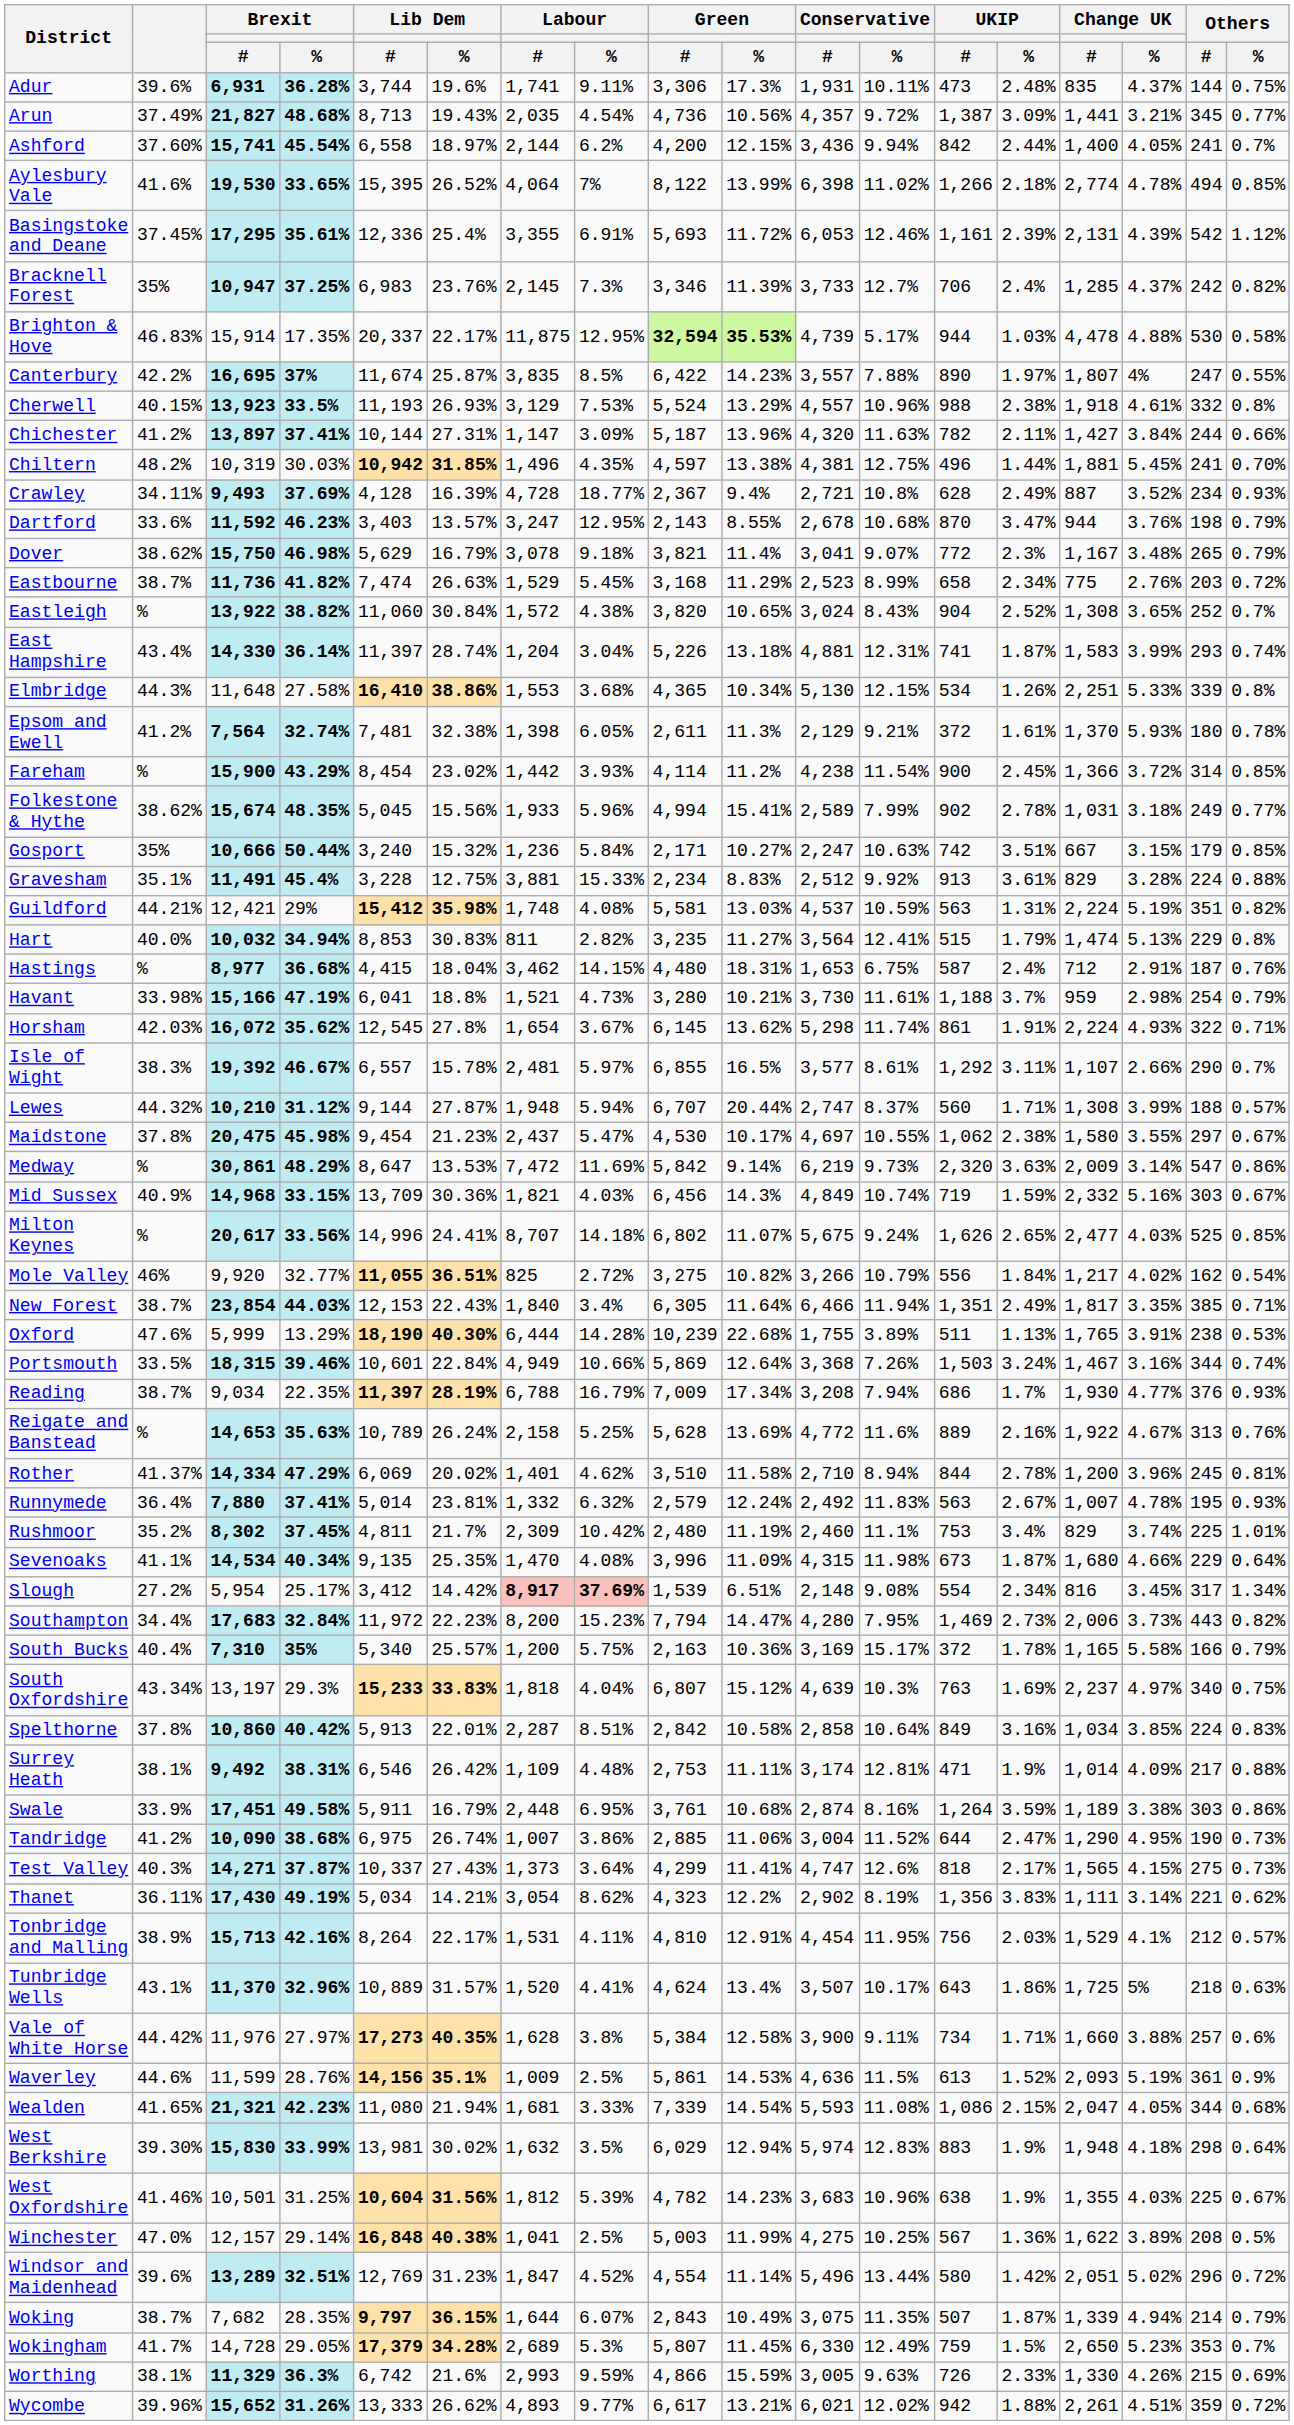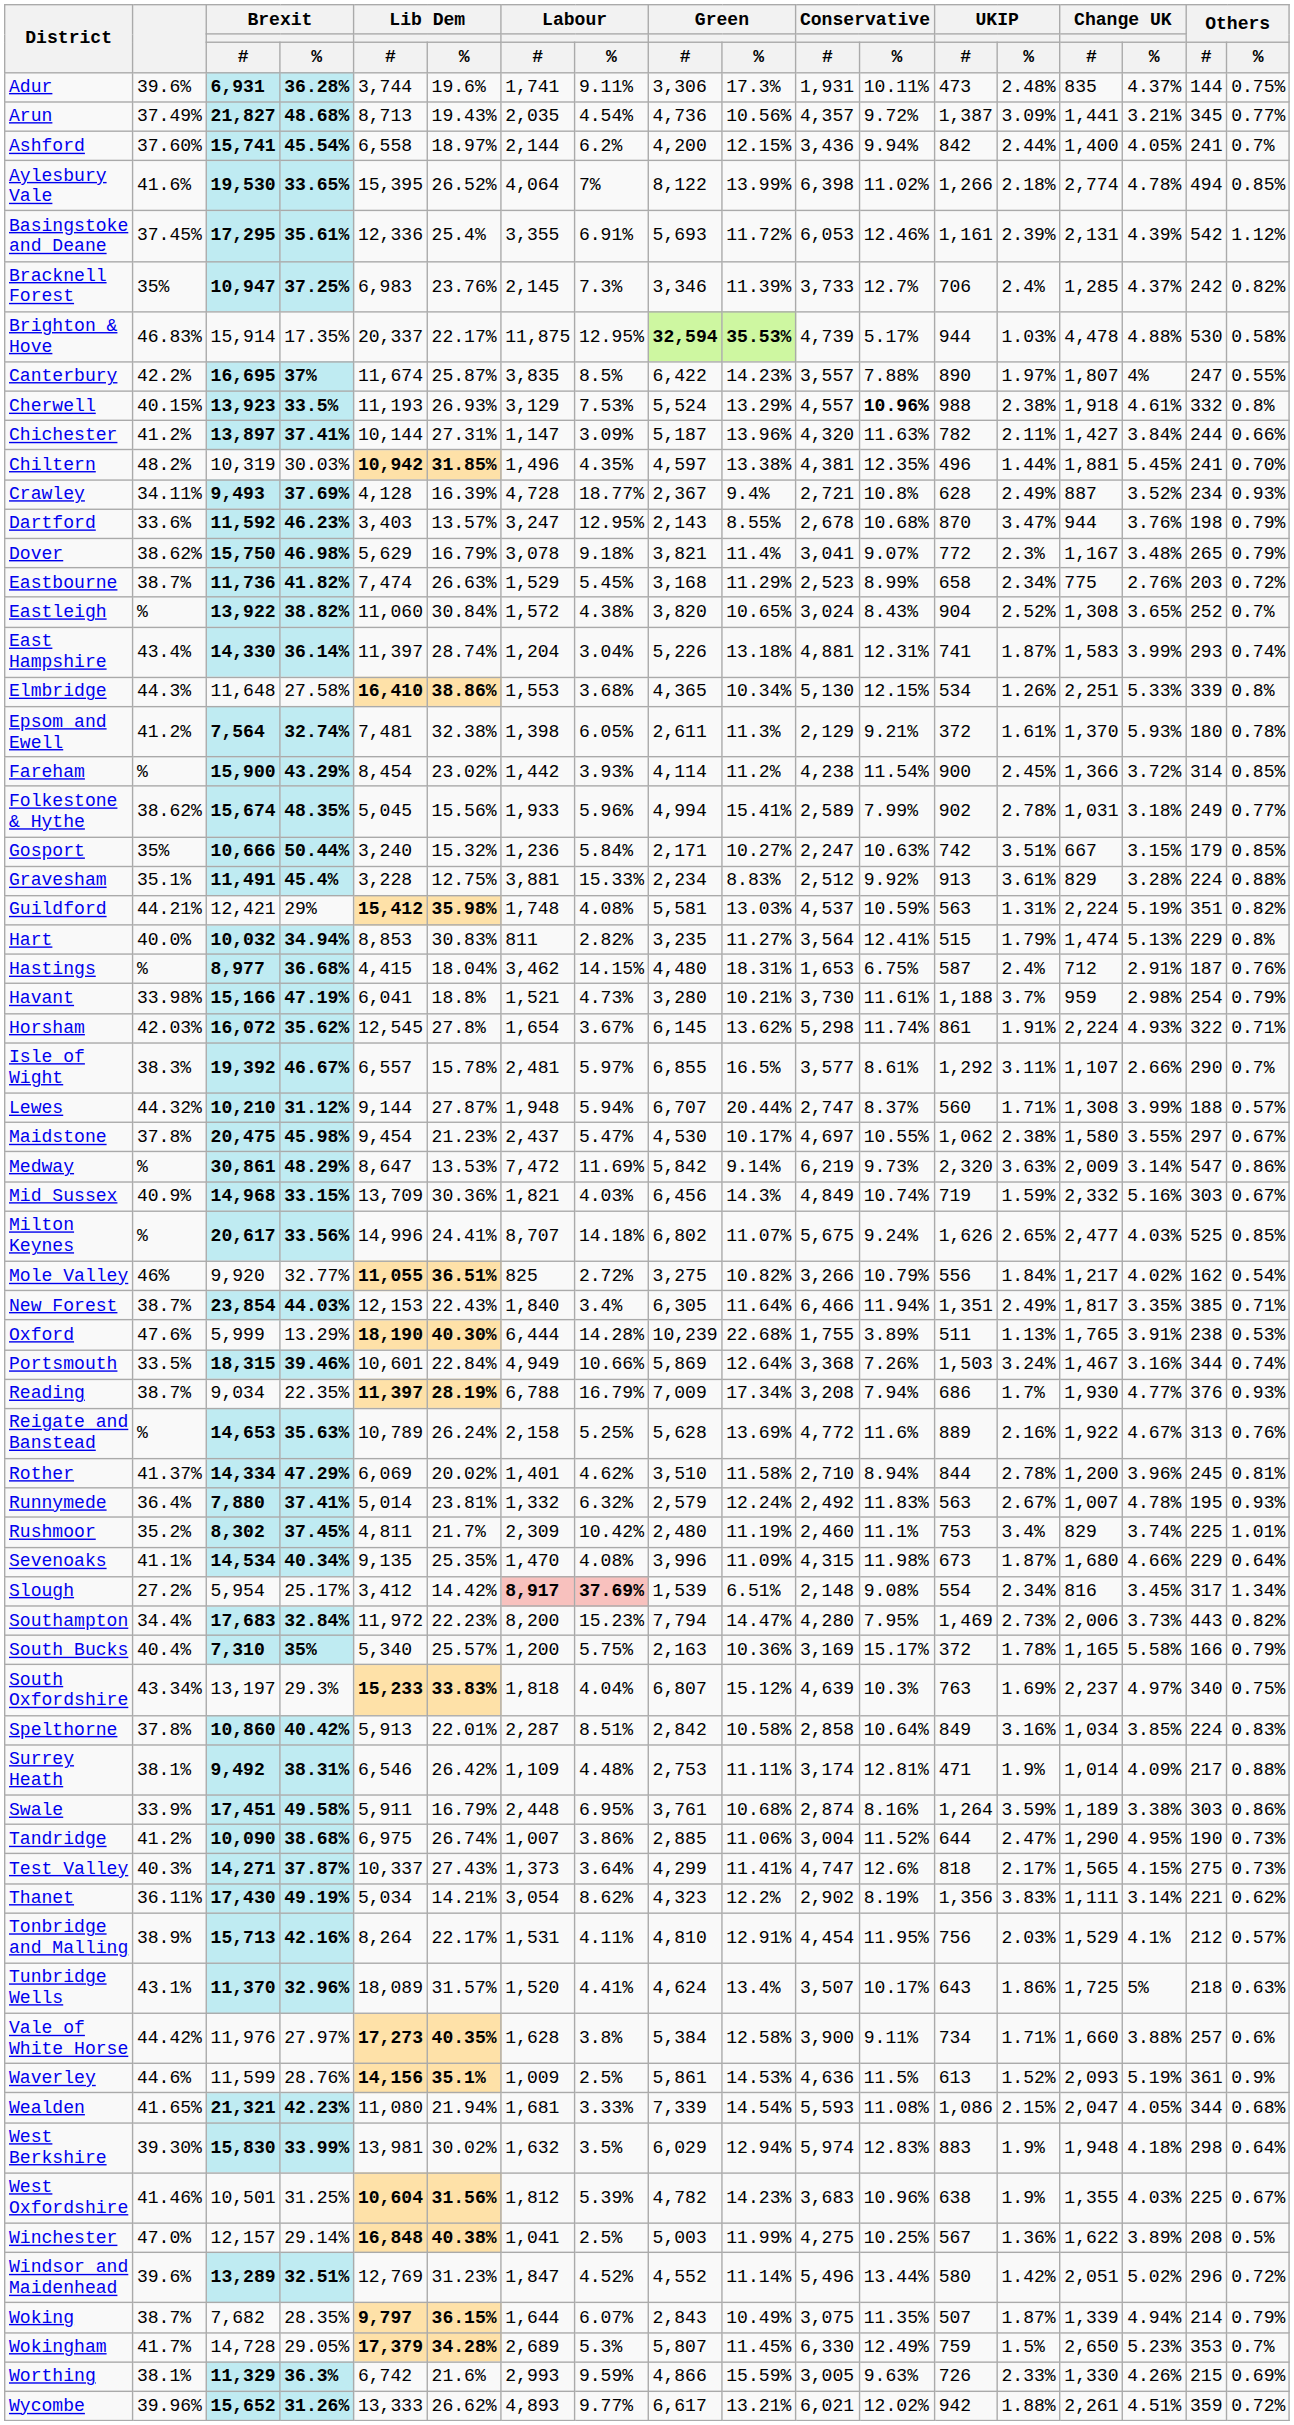(896, 406) normal -> (896, 406) bold
(896, 465) 12.75% -> (896, 465) 12.35%
(390, 1988) 10,889 -> (390, 1988) 18,089
(680, 2278) 4,554 -> (680, 2278) 4,552
